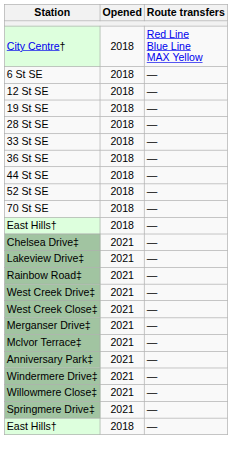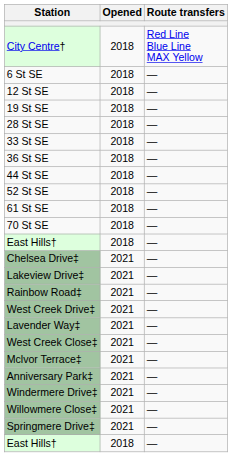+ row: (28, 208)
+ row: (44, 326)
- row: (49, 326)
